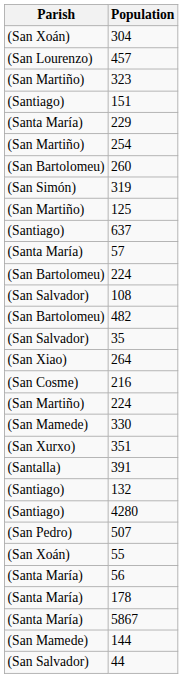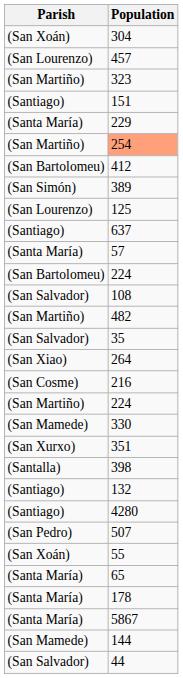(121, 144) no background -> (121, 144) lightsalmon background
(121, 166) 260 -> (121, 166) 412
(121, 187) 319 -> (121, 187) 389
(46, 209) (San Martiño) -> (50, 209) (San Lourenzo)
(56, 317) (San Bartolomeu) -> (46, 317) (San Martiño)
(121, 468) 391 -> (121, 468) 398
(118, 576) 56 -> (118, 576) 65
